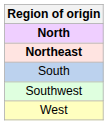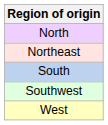(54, 33) bold -> (54, 33) normal
(54, 52) bold -> (54, 52) normal
